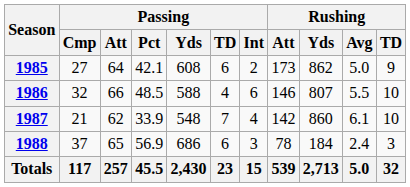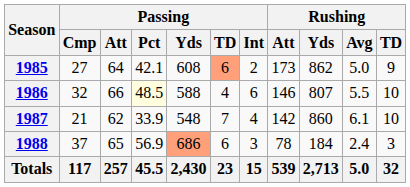(225, 67) no background -> (225, 67) lightsalmon background
(149, 93) no background -> (149, 93) lightyellow background
(189, 144) no background -> (189, 144) lightsalmon background
